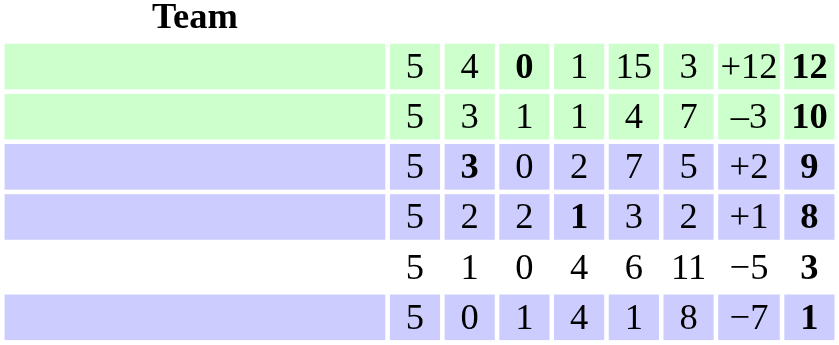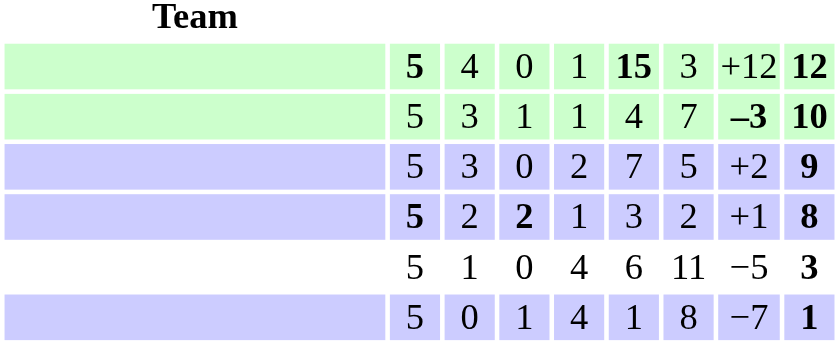(415, 65) normal -> (415, 65) bold
(524, 65) bold -> (524, 65) normal
(634, 65) normal -> (634, 65) bold
(749, 116) normal -> (749, 116) bold
(470, 166) bold -> (470, 166) normal
(415, 216) normal -> (415, 216) bold
(524, 216) normal -> (524, 216) bold
(579, 216) bold -> (579, 216) normal
